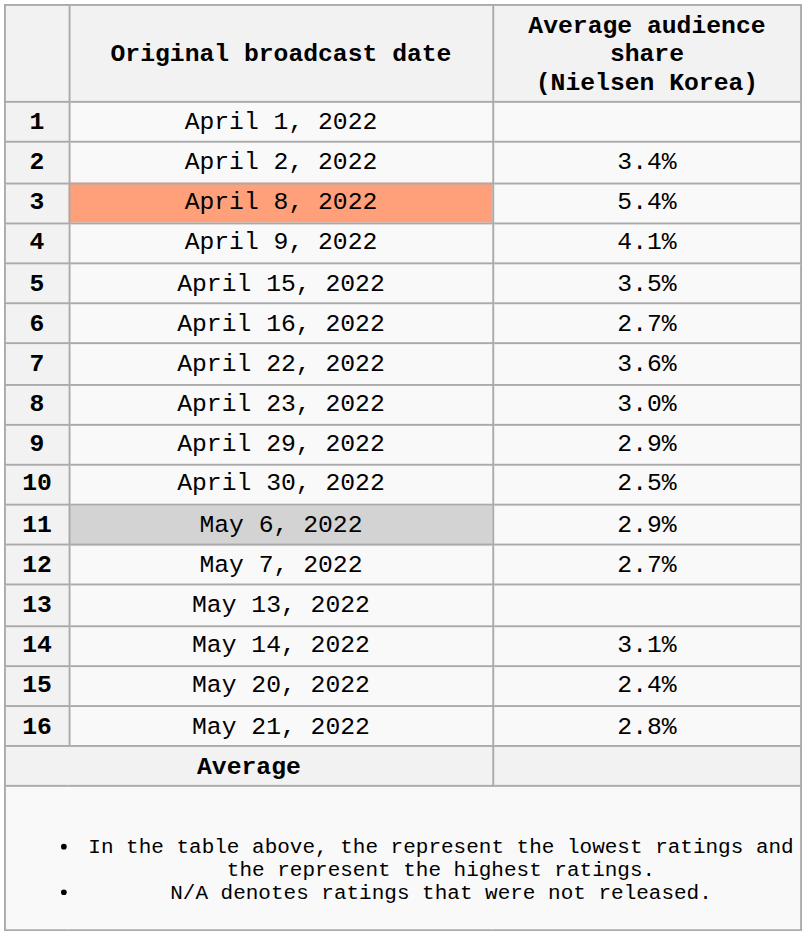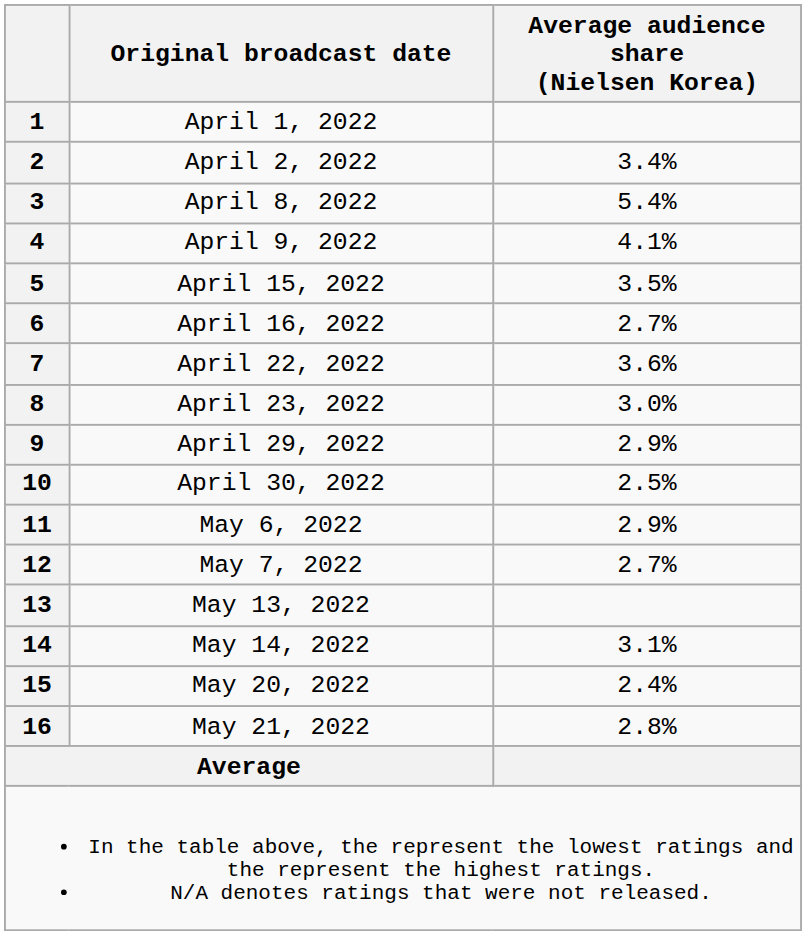(281, 203) lightsalmon background -> (281, 203) no background
(281, 525) lightgrey background -> (281, 525) no background
